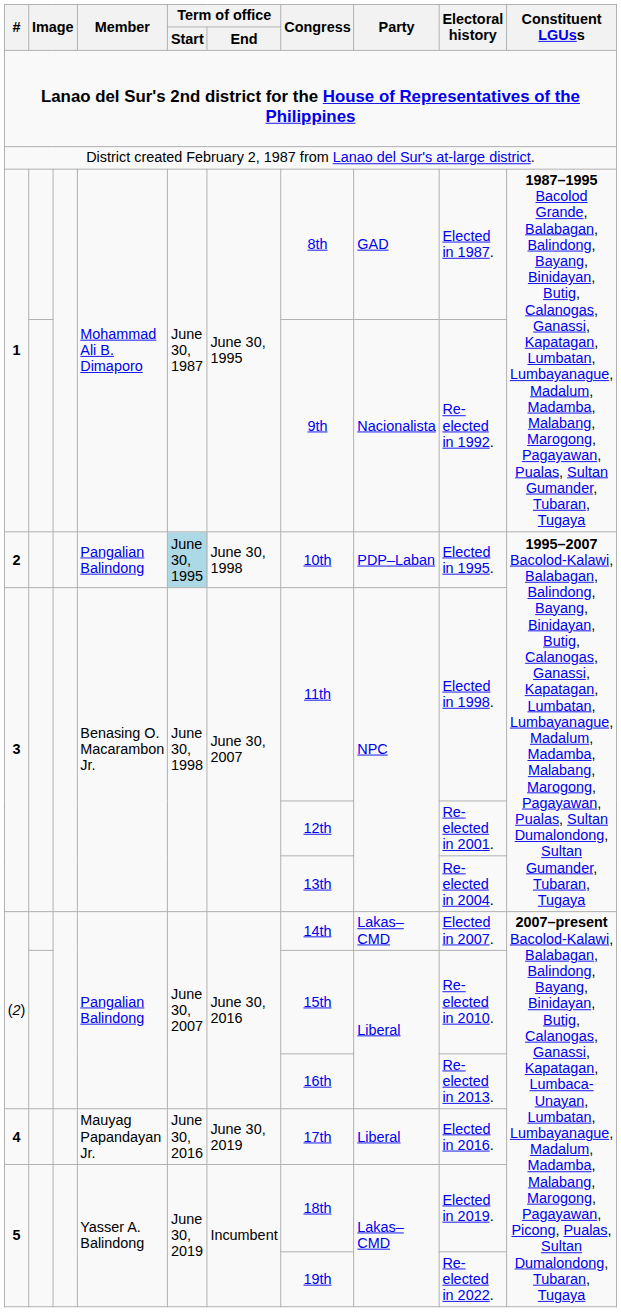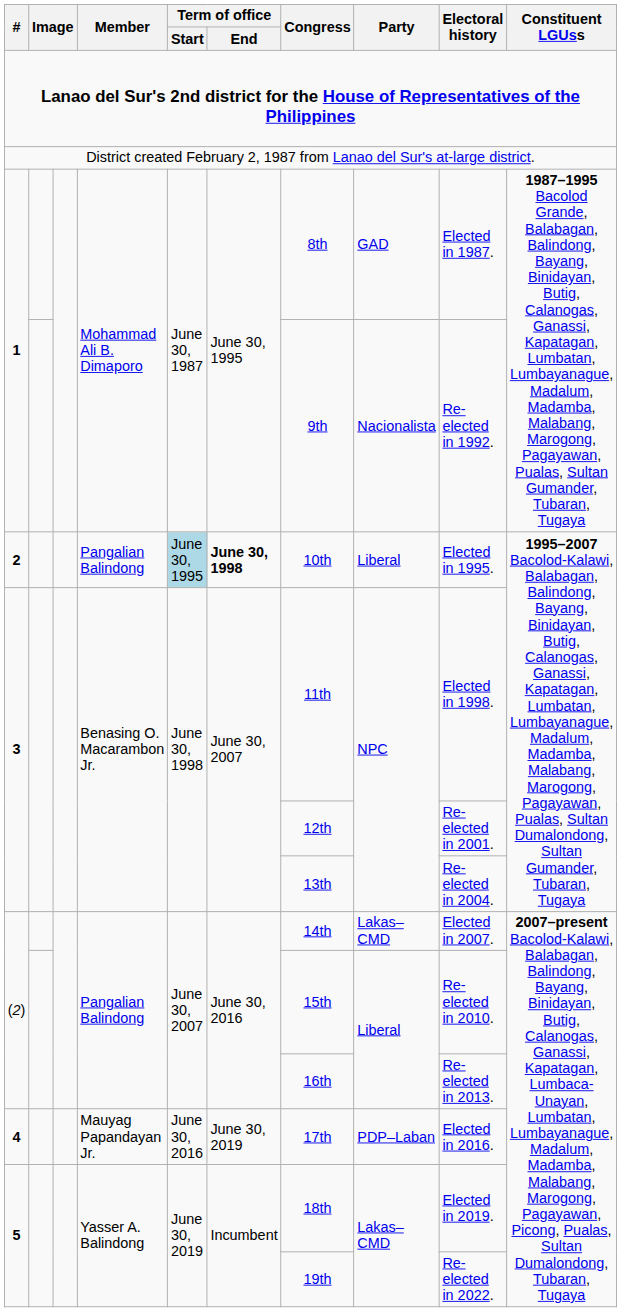(238, 559) normal -> (239, 559) bold
(396, 559) PDP–Laban -> (379, 559) Liberal
(379, 1136) Liberal -> (396, 1136) PDP–Laban
